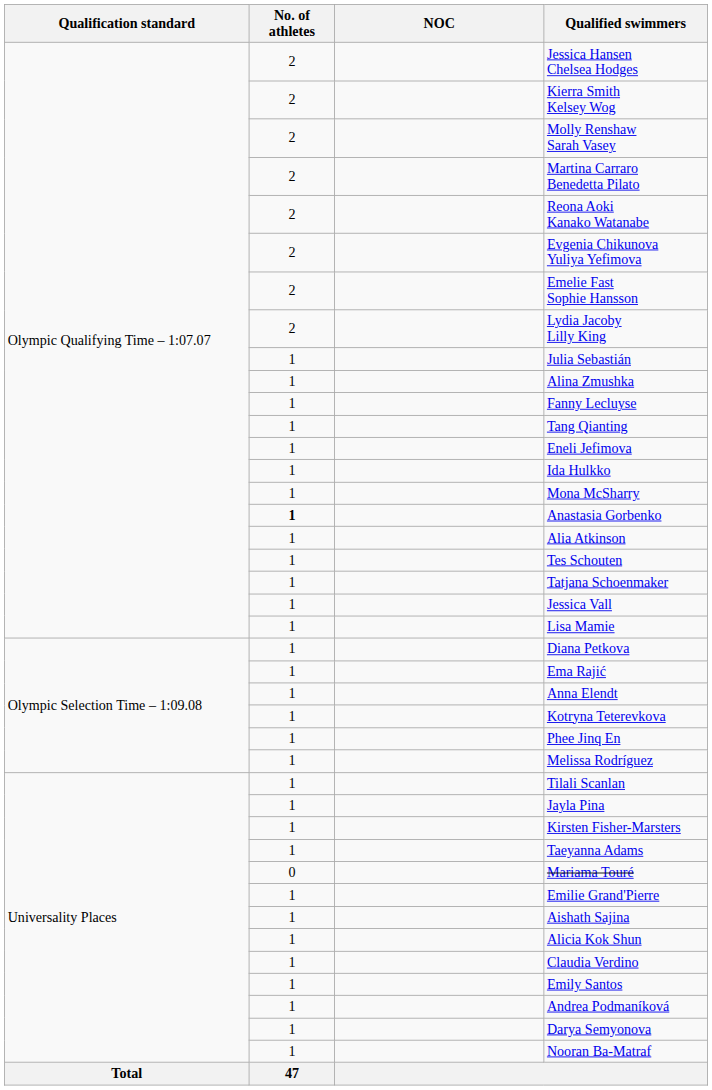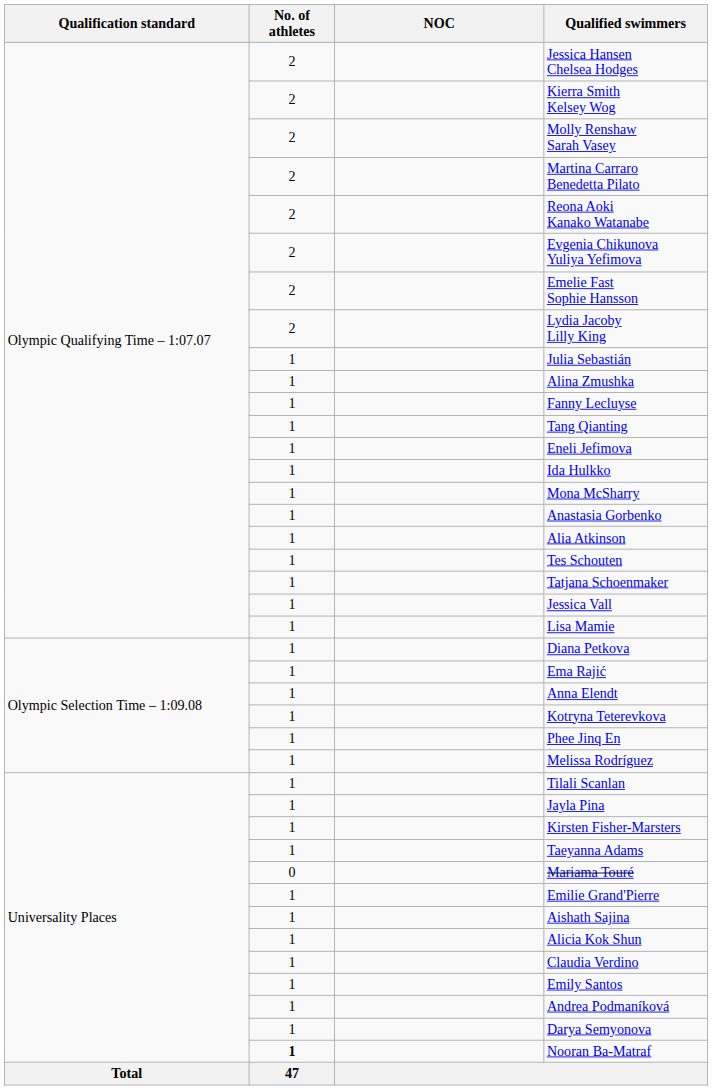(292, 515) bold -> (292, 515) normal
(292, 1051) normal -> (292, 1051) bold
